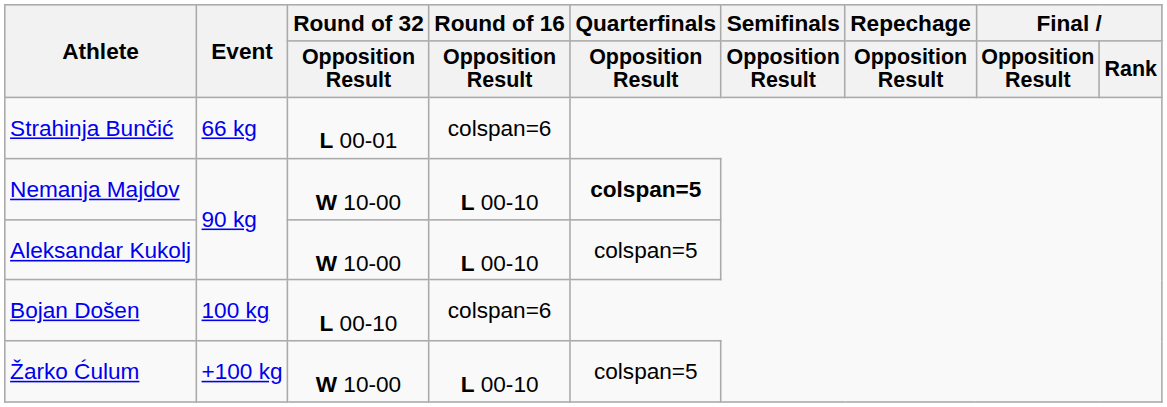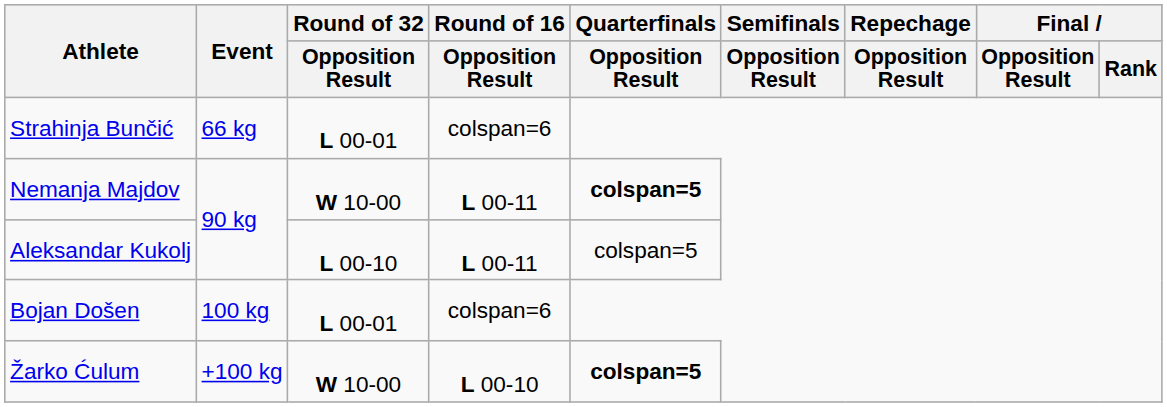(500, 202) L 00-10 -> (500, 202) L 00-11
(358, 263) W 10-00 -> (358, 263) L 00-10
(500, 263) L 00-10 -> (500, 263) L 00-11
(358, 324) L 00-10 -> (358, 324) L 00-01
(646, 372) normal -> (646, 372) bold
